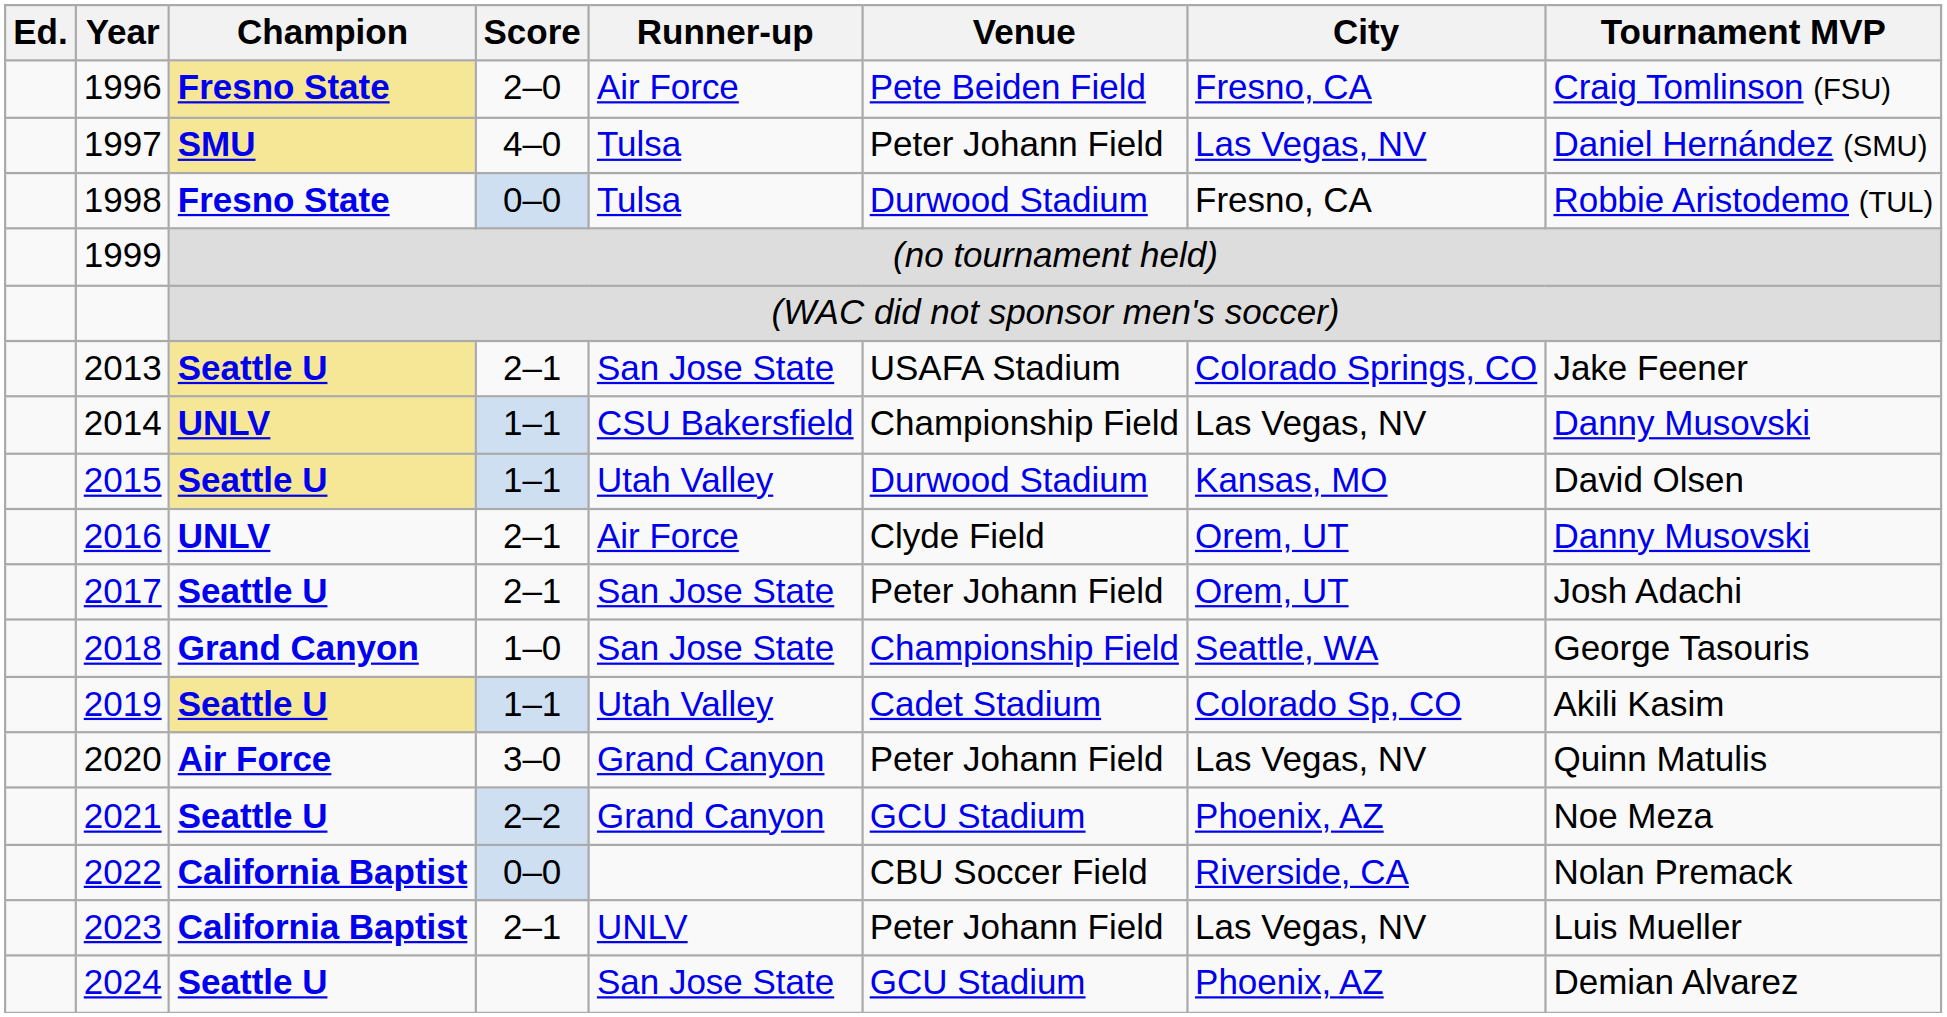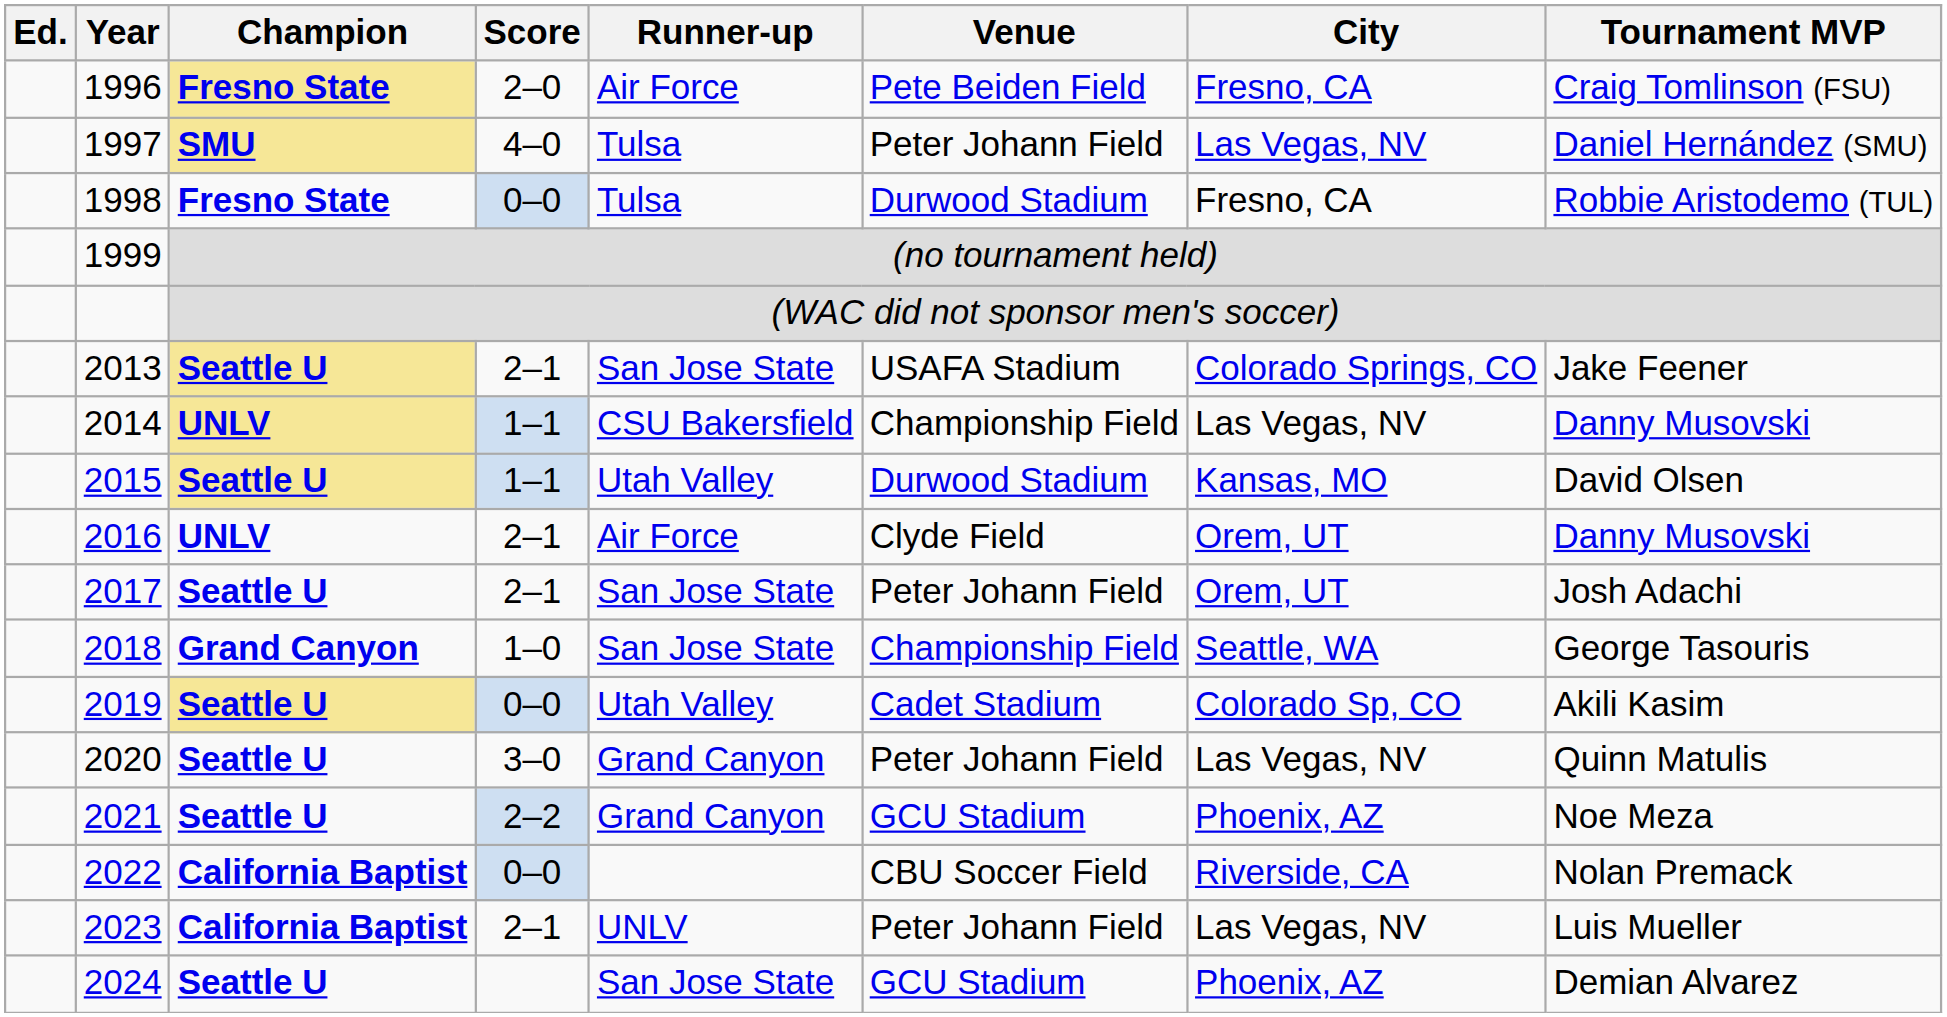(532, 703) 1–1 -> (532, 703) 0–0
(255, 759) Air Force -> (253, 759) Seattle U
